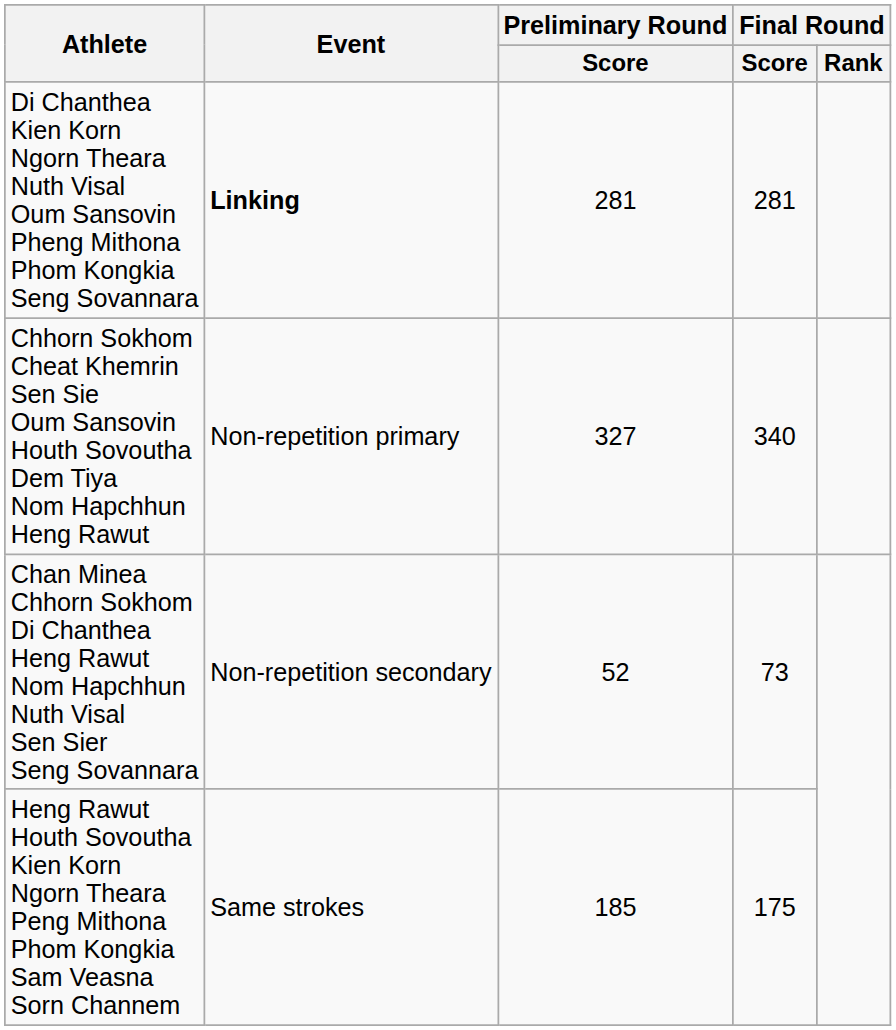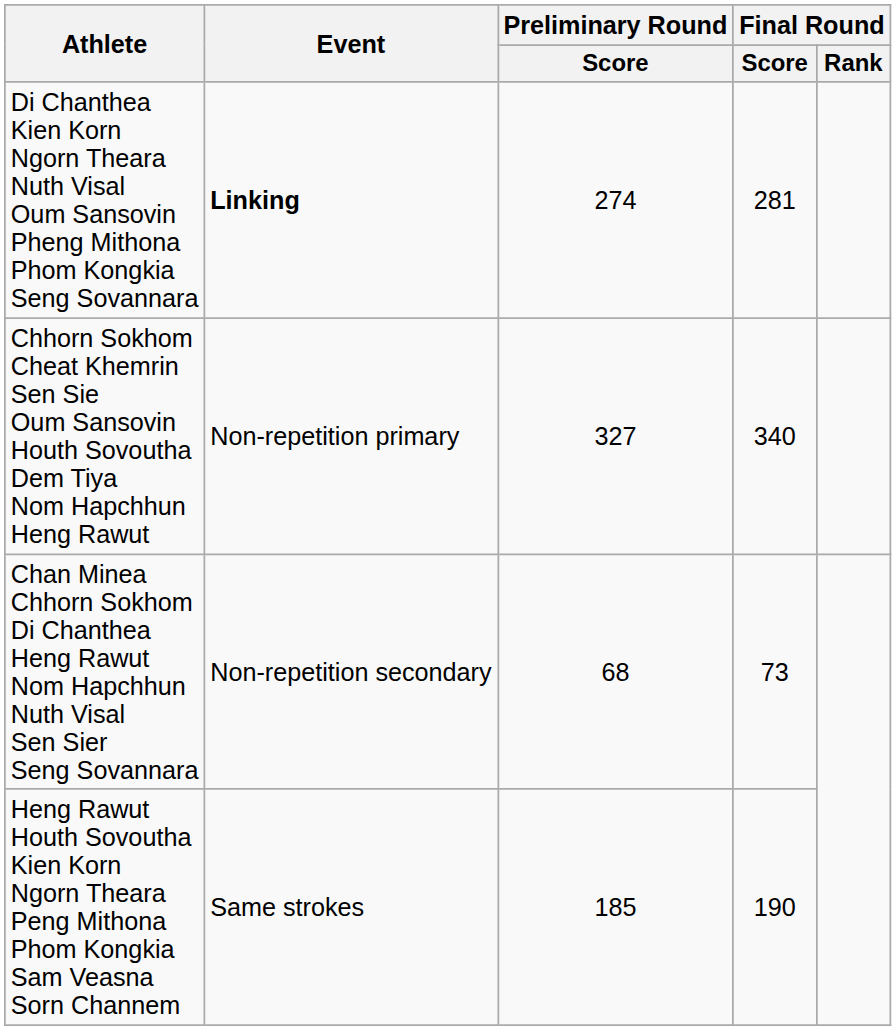(615, 201) 281 -> (615, 201) 274
(615, 672) 52 -> (615, 672) 68
(775, 908) 175 -> (775, 908) 190
